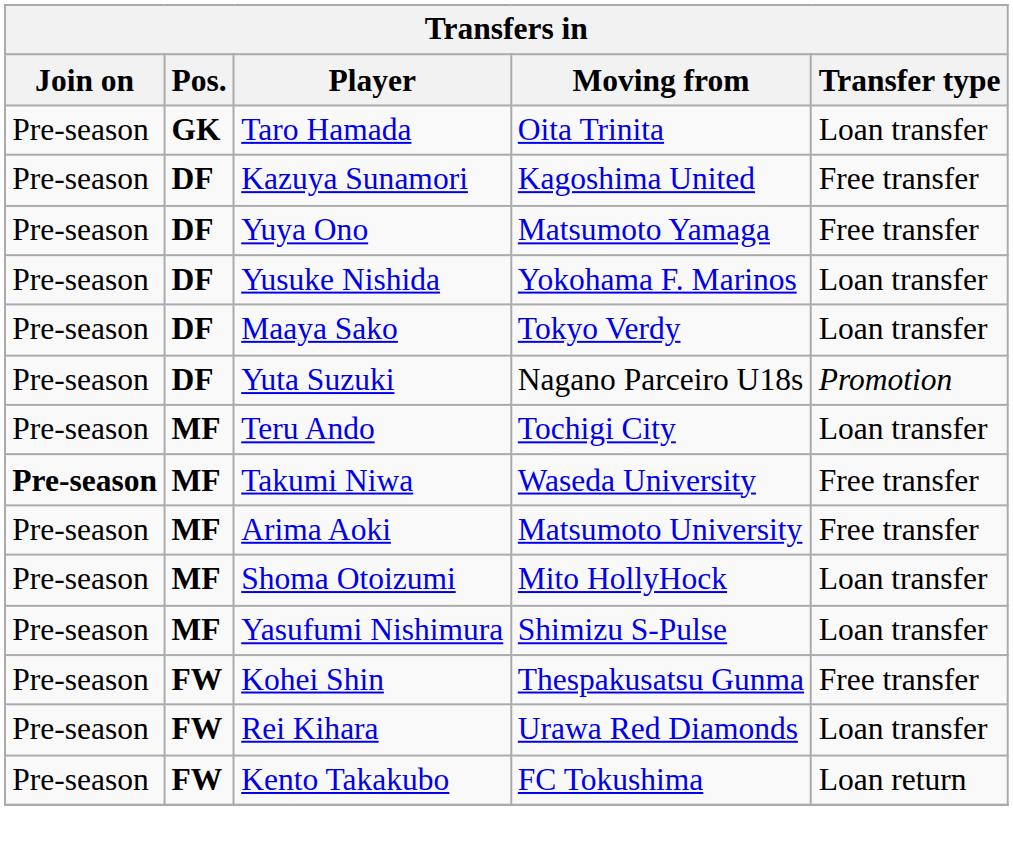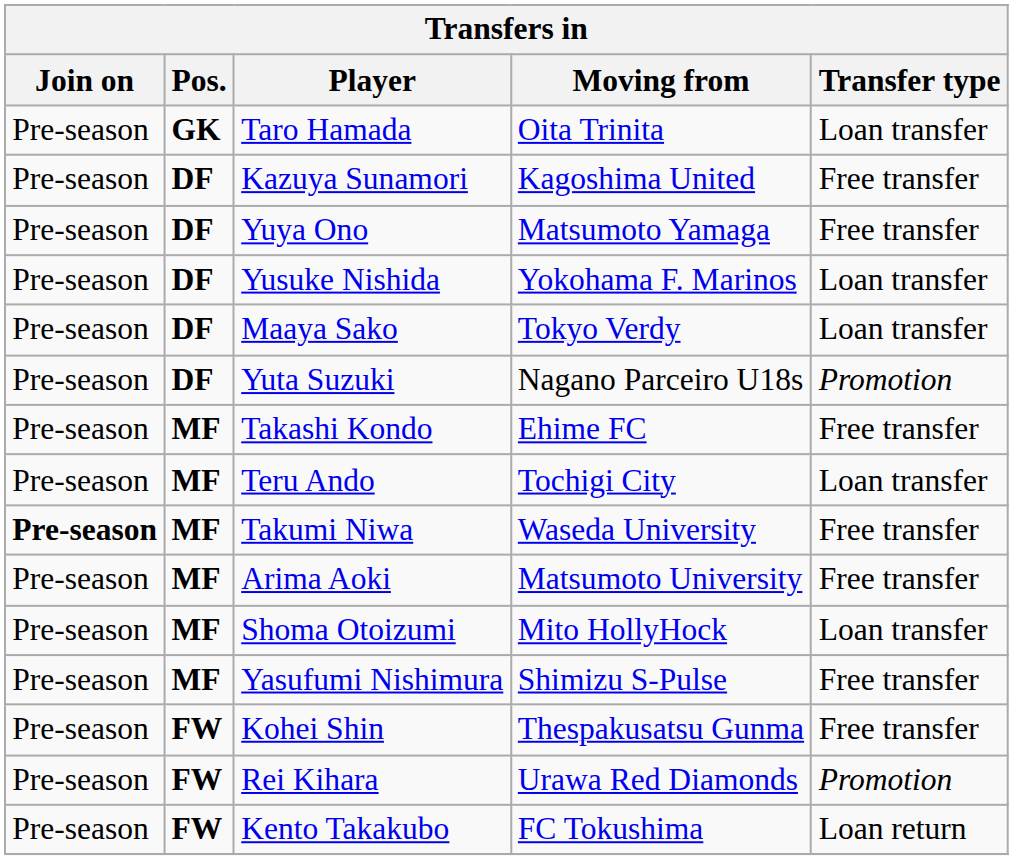+ row: (337, 429)
(903, 629) Loan transfer -> (899, 679) Free transfer
(903, 729) Loan transfer -> (885, 779) Promotion
